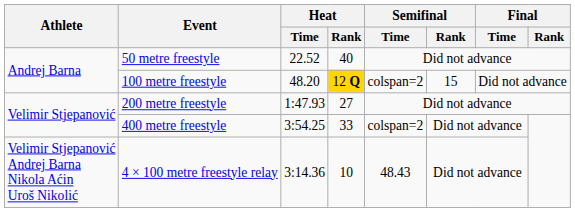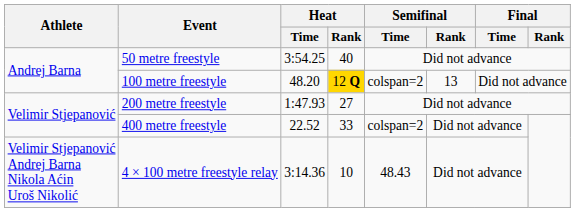(305, 59) 22.52 -> (305, 59) 3:54.25
(451, 81) 15 -> (451, 81) 13
(305, 126) 3:54.25 -> (305, 126) 22.52
